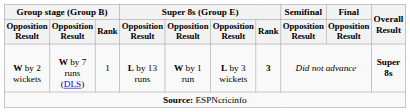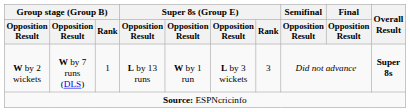(268, 68) bold -> (268, 68) normal
